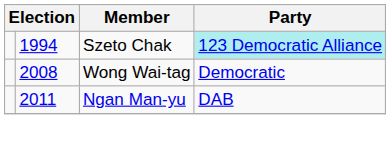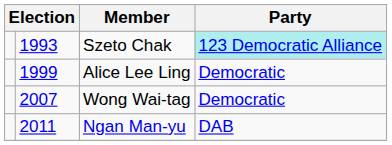(38, 45) 1994 -> (38, 45) 1993
+ row: (137, 72)
(38, 72) 2008 -> (38, 99) 2007
